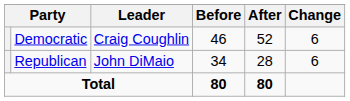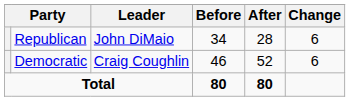rows swapped: (51, 38) <-> (50, 61)
